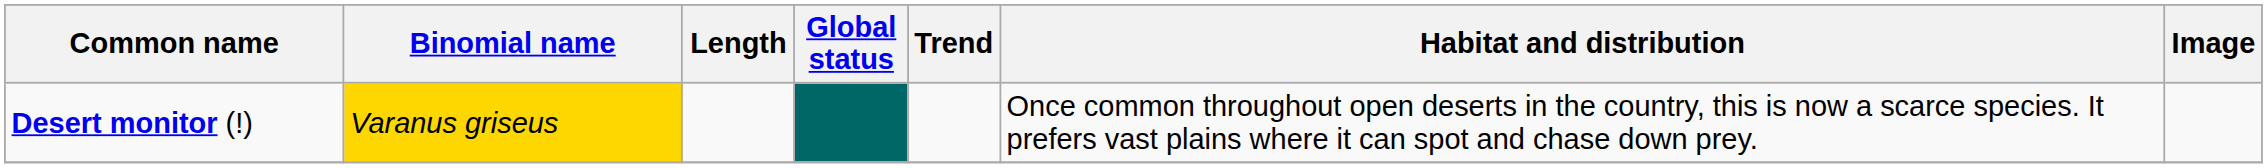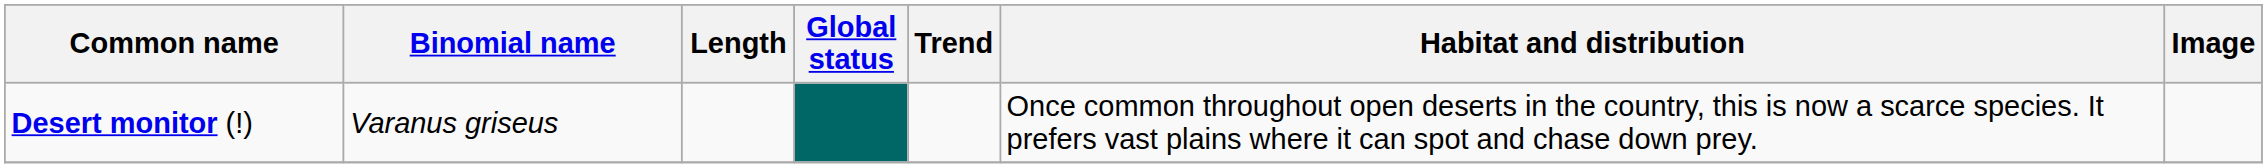(454, 122) gold background -> (454, 122) no background
